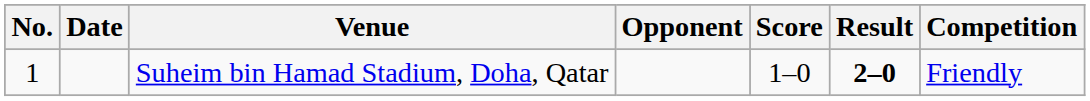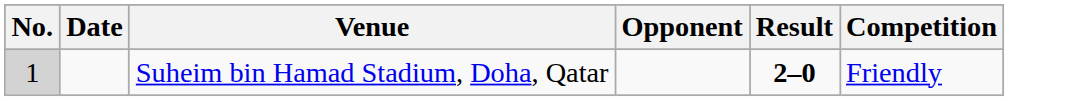- column: (789, 26)
(32, 71) no background -> (32, 71) lightgrey background
